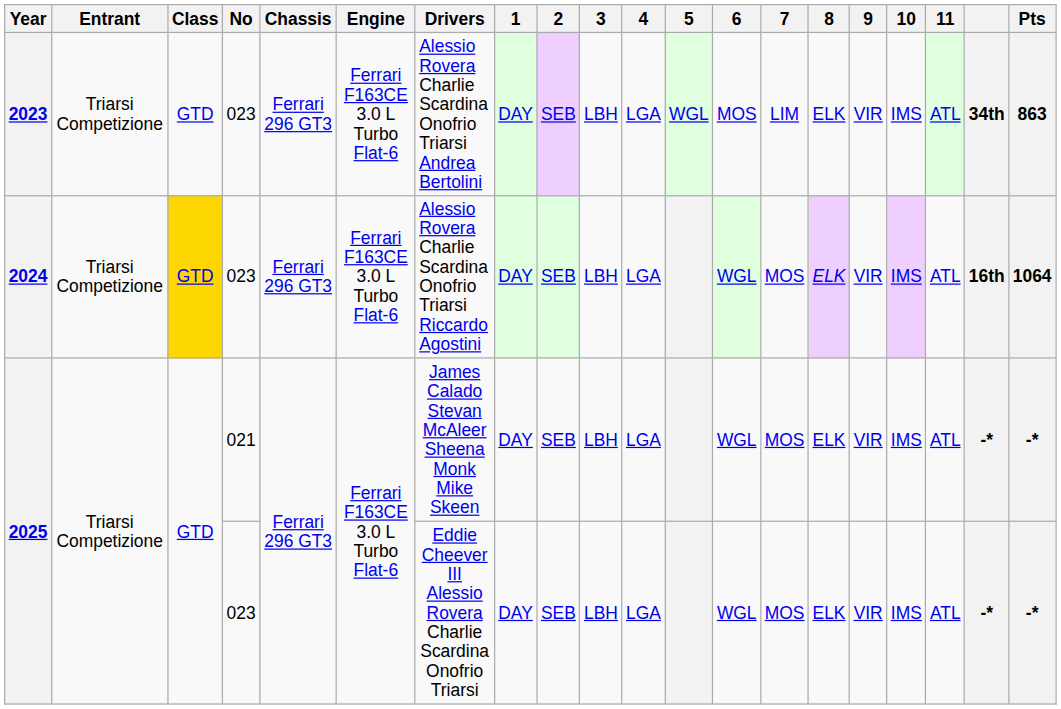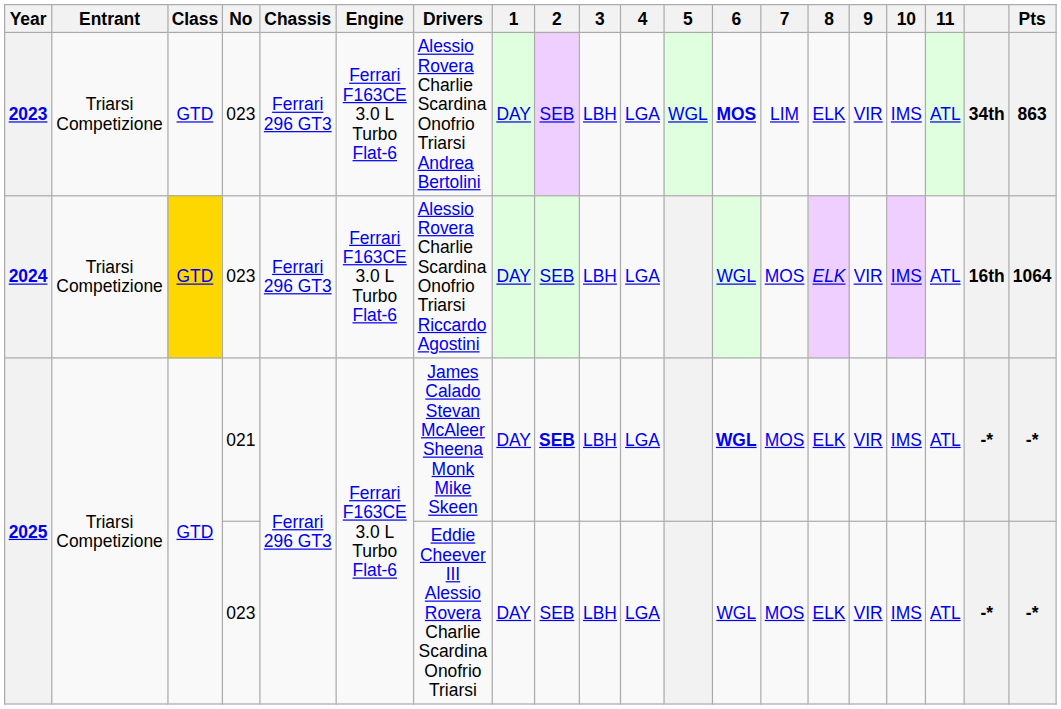(737, 114) normal -> (736, 114) bold
(558, 440) normal -> (557, 440) bold
(737, 440) normal -> (736, 440) bold
